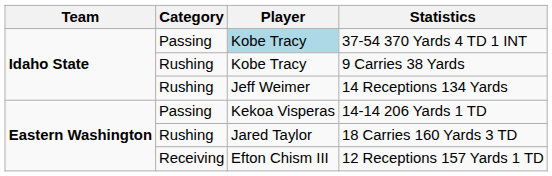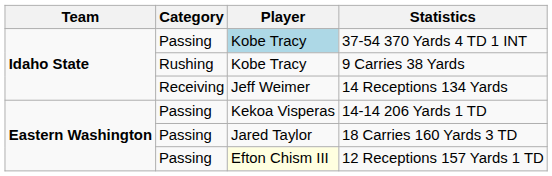(186, 87) Rushing -> (192, 87) Receiving
(186, 135) Rushing -> (185, 135) Passing
(192, 158) Receiving -> (185, 158) Passing
(280, 158) no background -> (280, 158) lightyellow background
